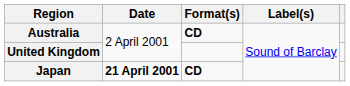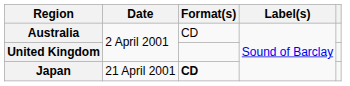(193, 33) bold -> (190, 33) normal
(142, 71) bold -> (140, 71) normal
